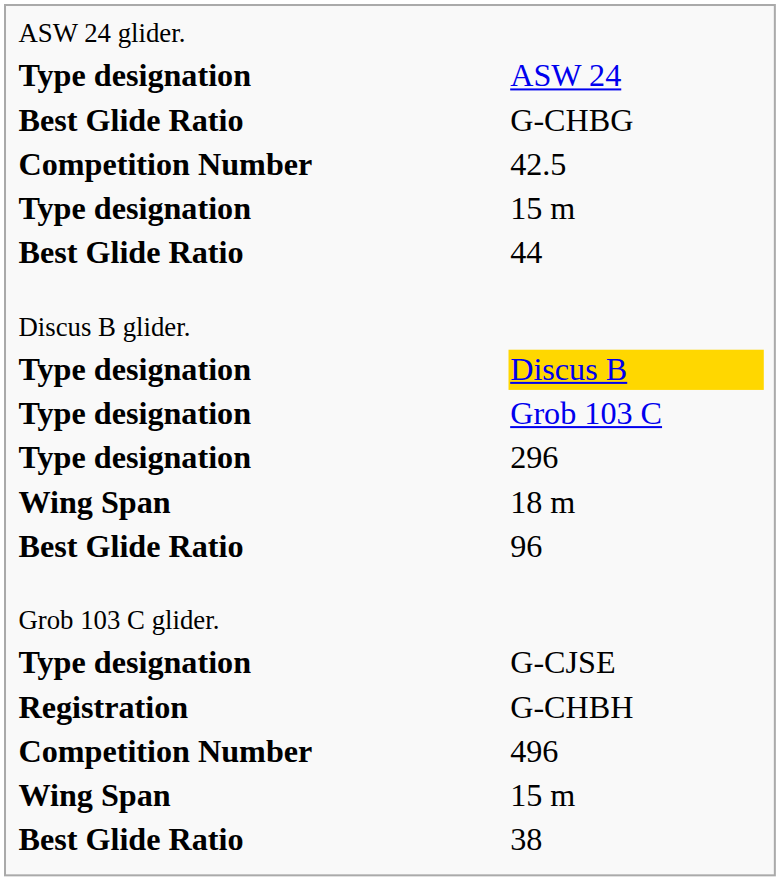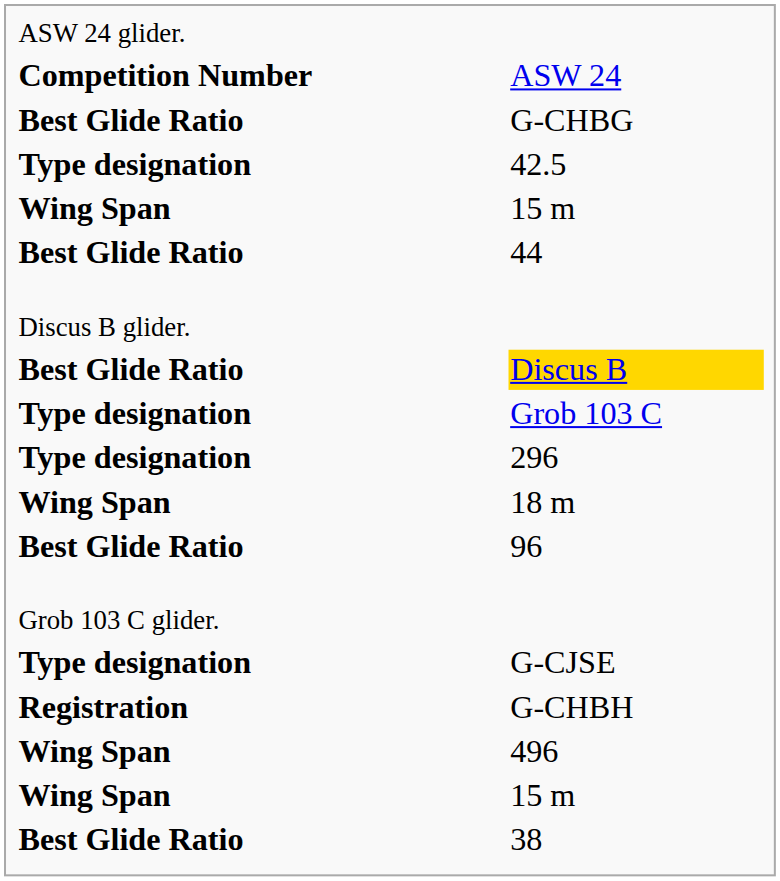(135, 76) Type designation -> (165, 76) Competition Number
(165, 164) Competition Number -> (135, 164) Type designation
(135, 208) Type designation -> (95, 208) Wing Span
(135, 369) Type designation -> (131, 369) Best Glide Ratio
(165, 751) Competition Number -> (95, 751) Wing Span
